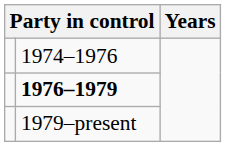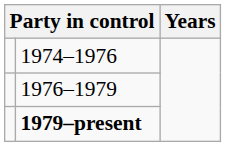(69, 89) bold -> (69, 89) normal
(79, 123) normal -> (81, 123) bold
